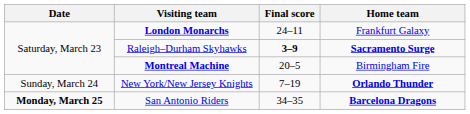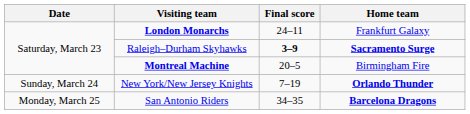(59, 101) bold -> (59, 101) normal
